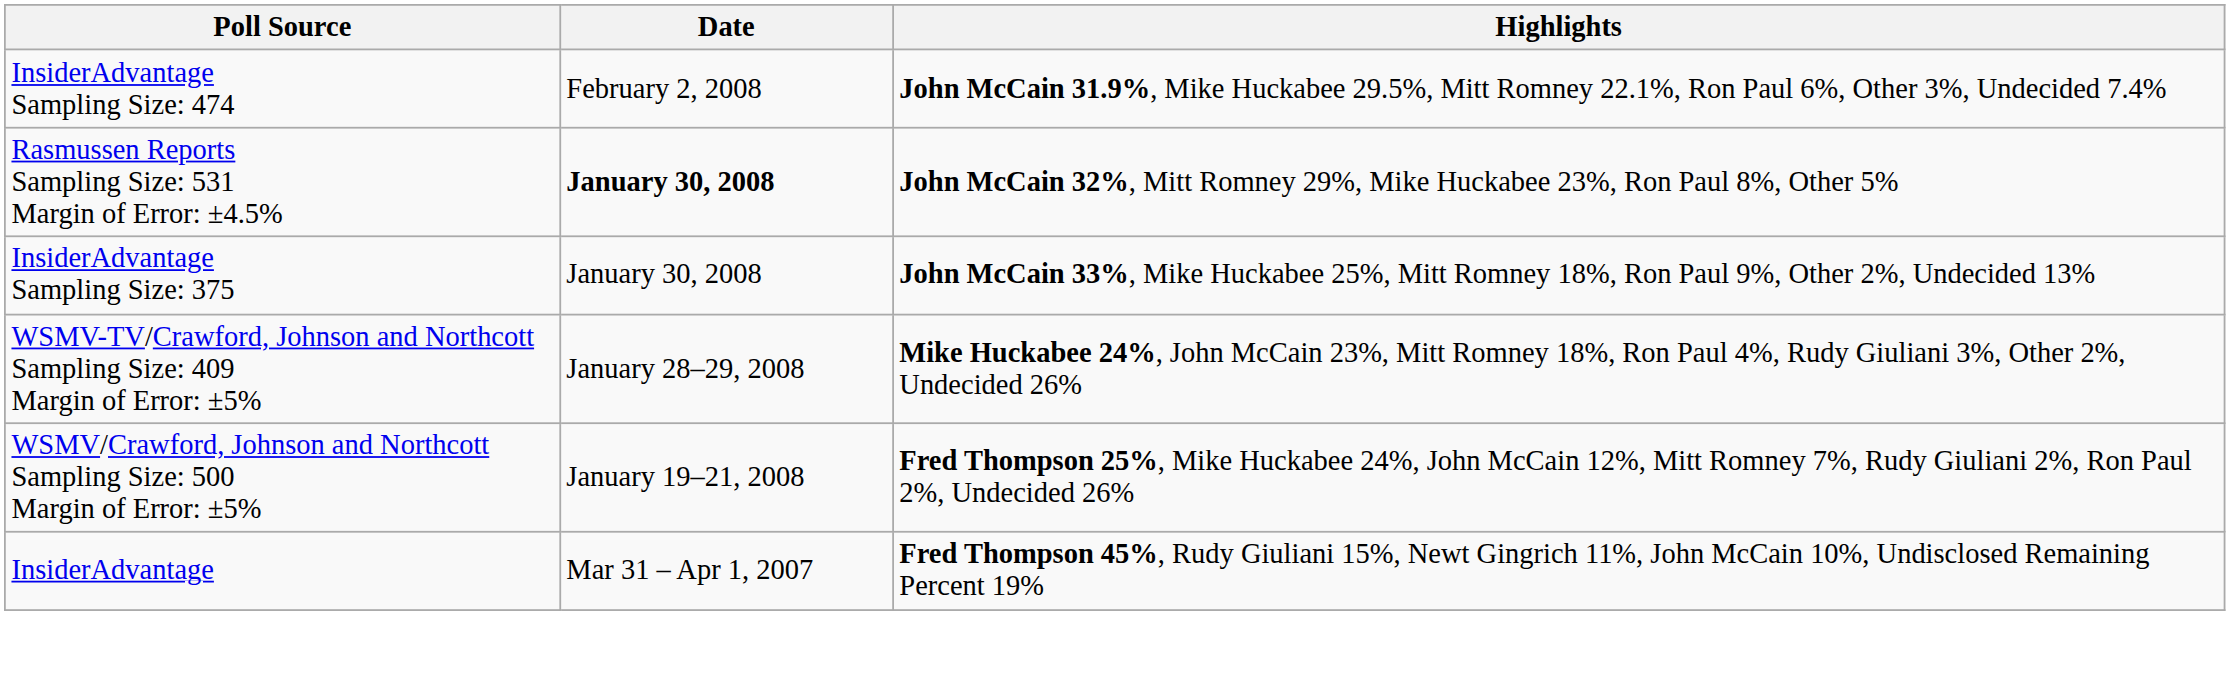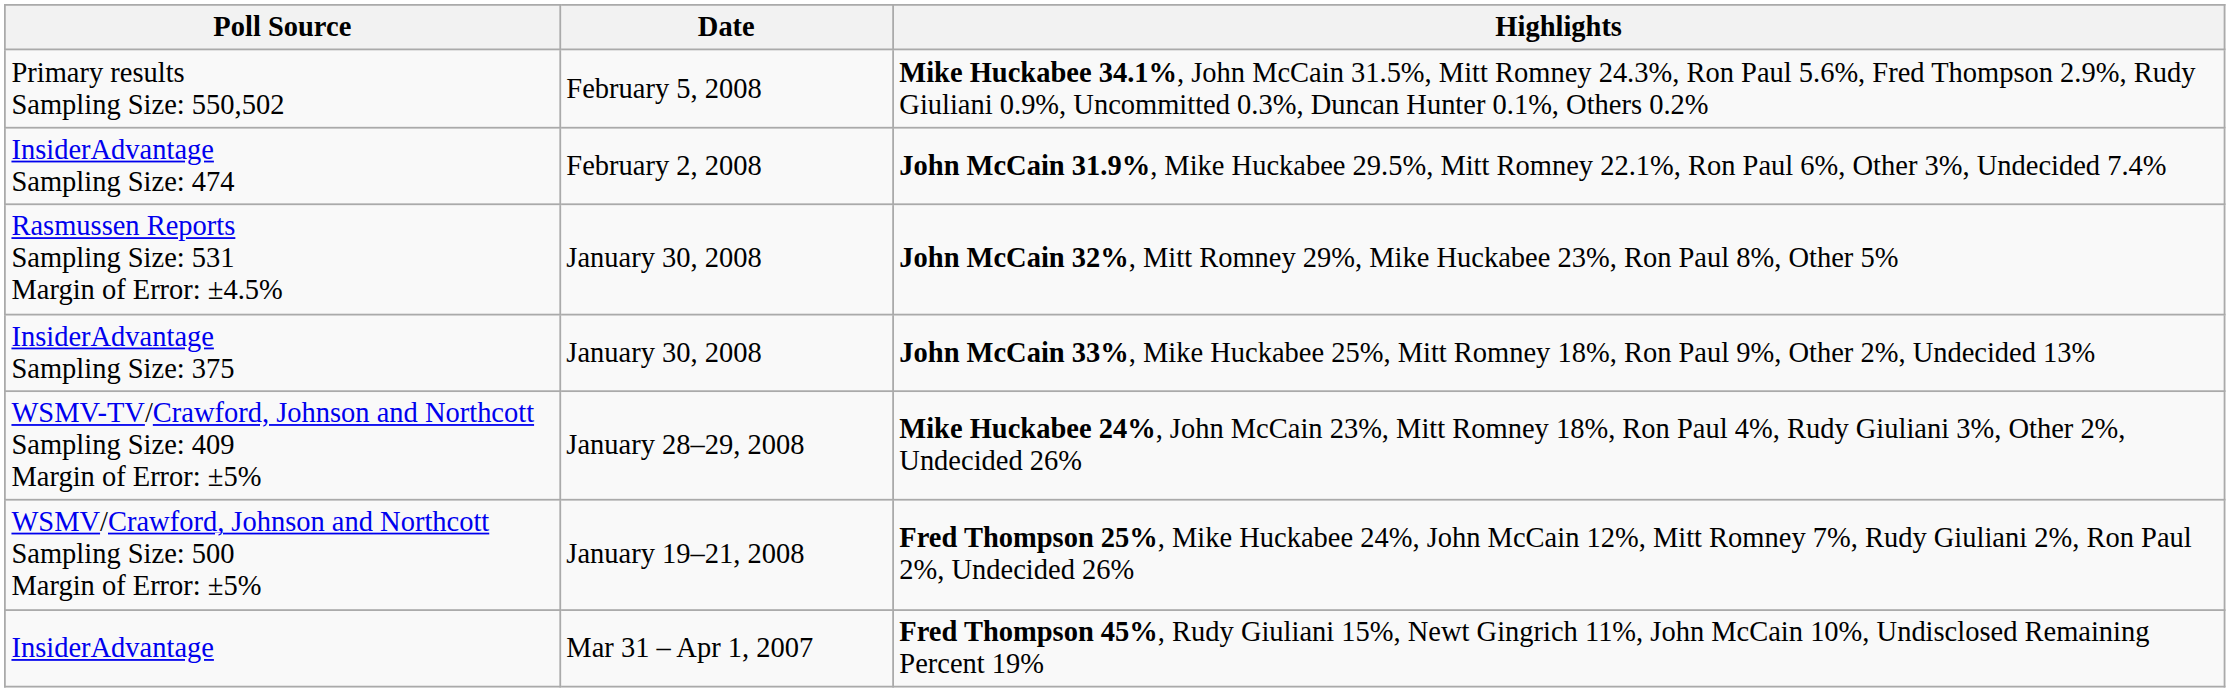+ row: (148, 88)
(670, 181) bold -> (664, 258) normal
